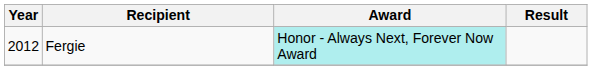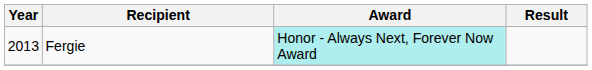(23, 45) 2012 -> (23, 45) 2013
